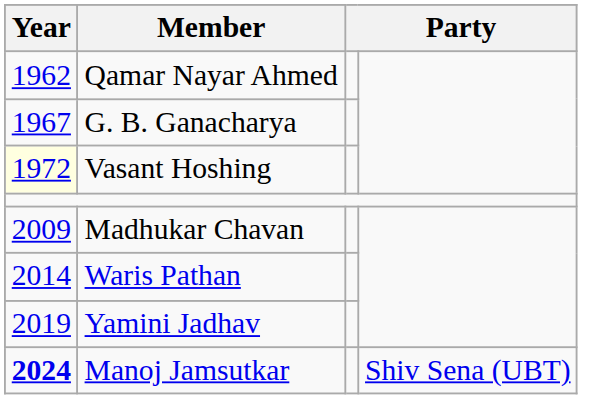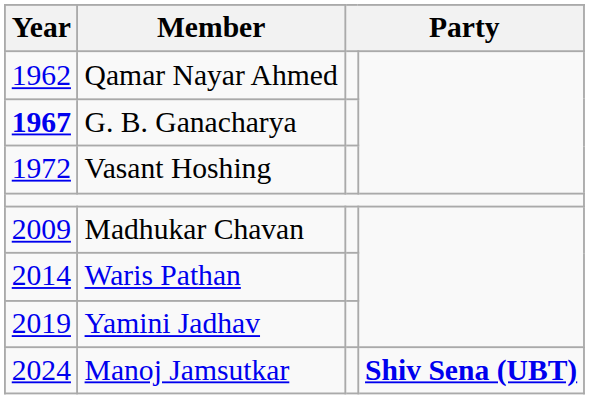(41, 121) normal -> (41, 121) bold
(41, 168) lightyellow background -> (41, 168) no background
(41, 370) bold -> (41, 370) normal
(468, 370) normal -> (471, 370) bold
